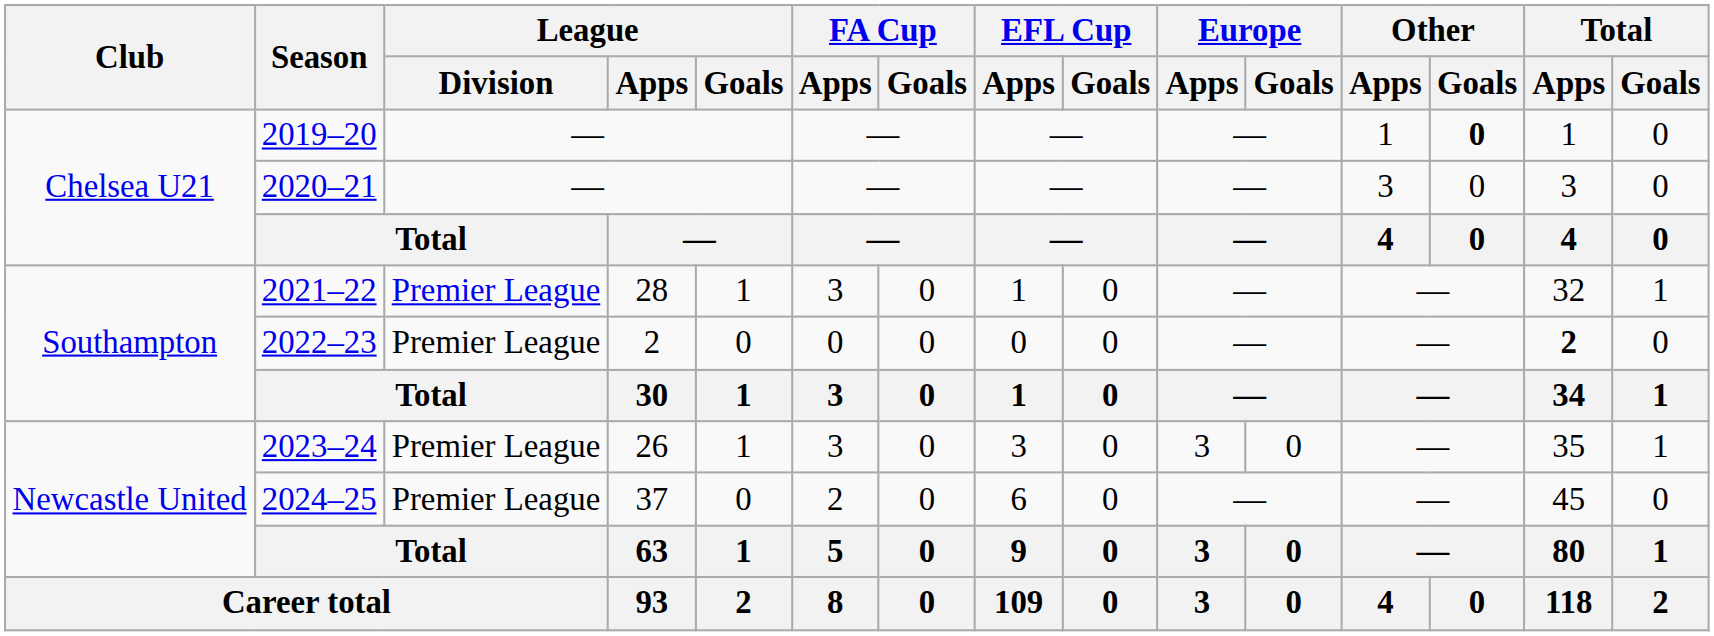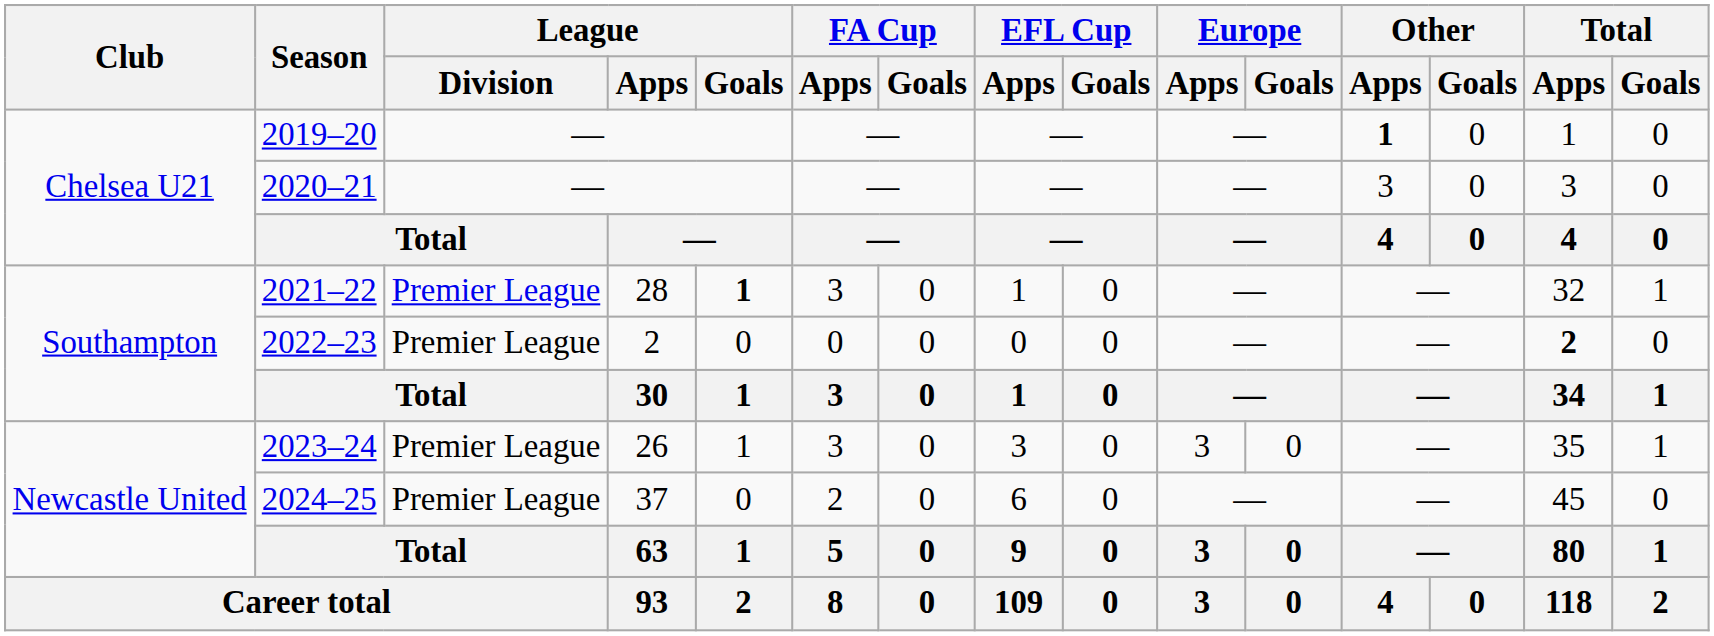(1385, 134) normal -> (1385, 134) bold
(1477, 134) bold -> (1477, 134) normal
(744, 290) normal -> (744, 290) bold
